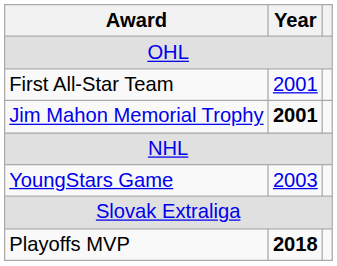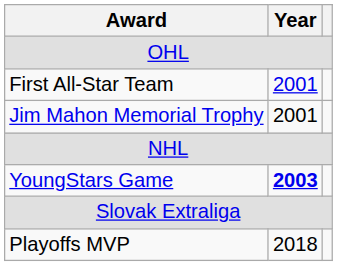(295, 116) bold -> (295, 116) normal
(295, 180) normal -> (295, 180) bold
(295, 244) bold -> (295, 244) normal
